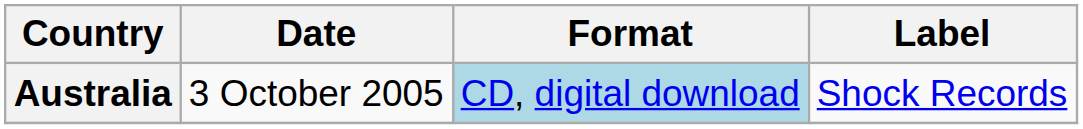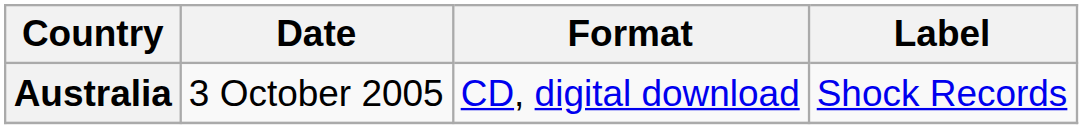(630, 92) lightblue background -> (630, 92) no background
